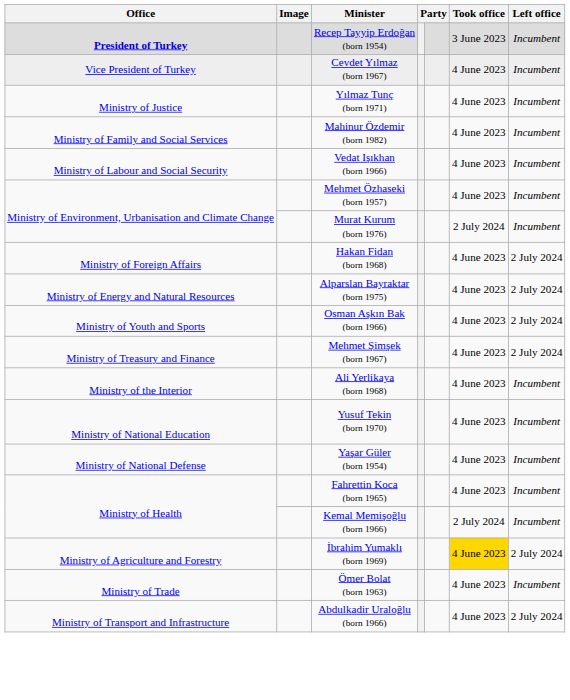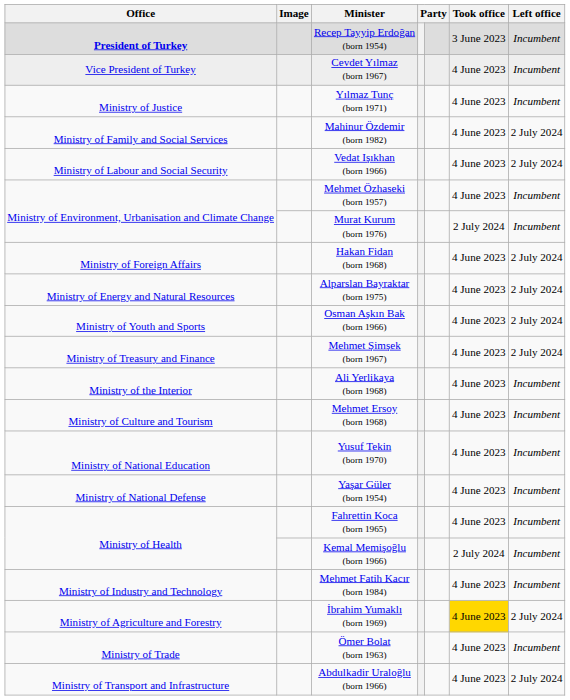(537, 132) Incumbent -> (537, 132) 2 July 2024
(537, 164) Incumbent -> (537, 164) 2 July 2024
+ row: (365, 415)
+ row: (365, 585)
